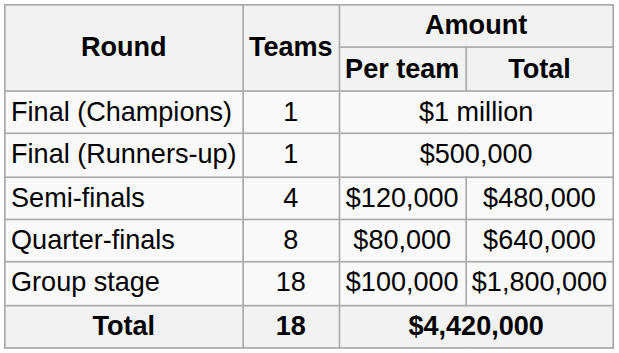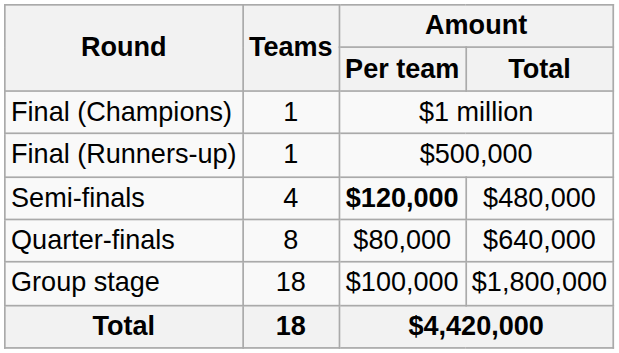(402, 197) normal -> (402, 197) bold
